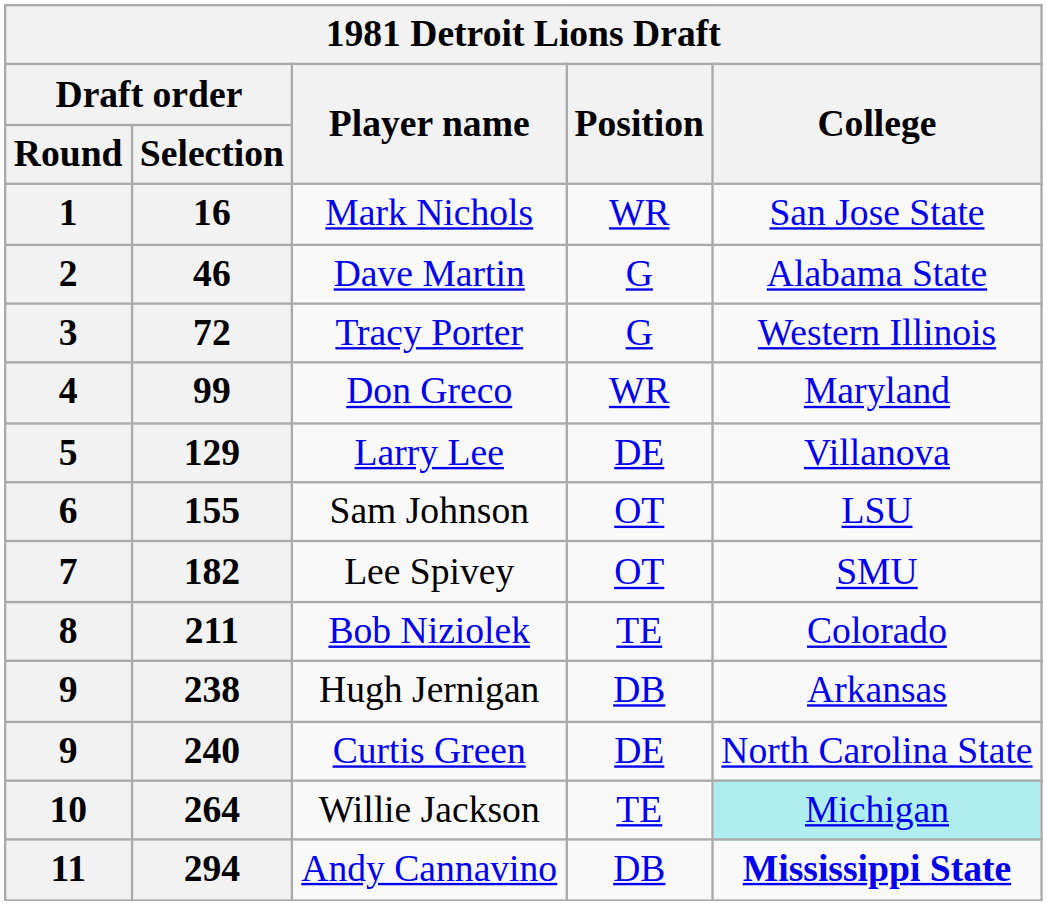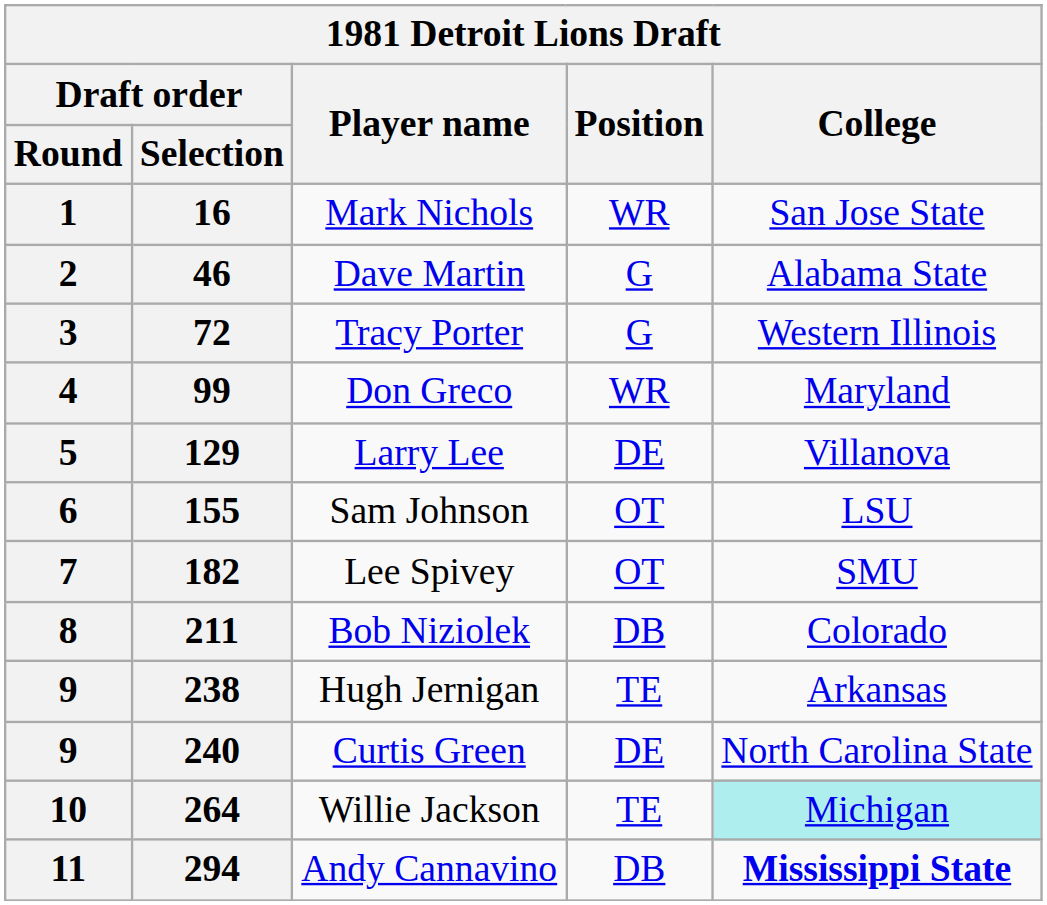(639, 630) TE -> (639, 630) DB
(639, 690) DB -> (639, 690) TE
